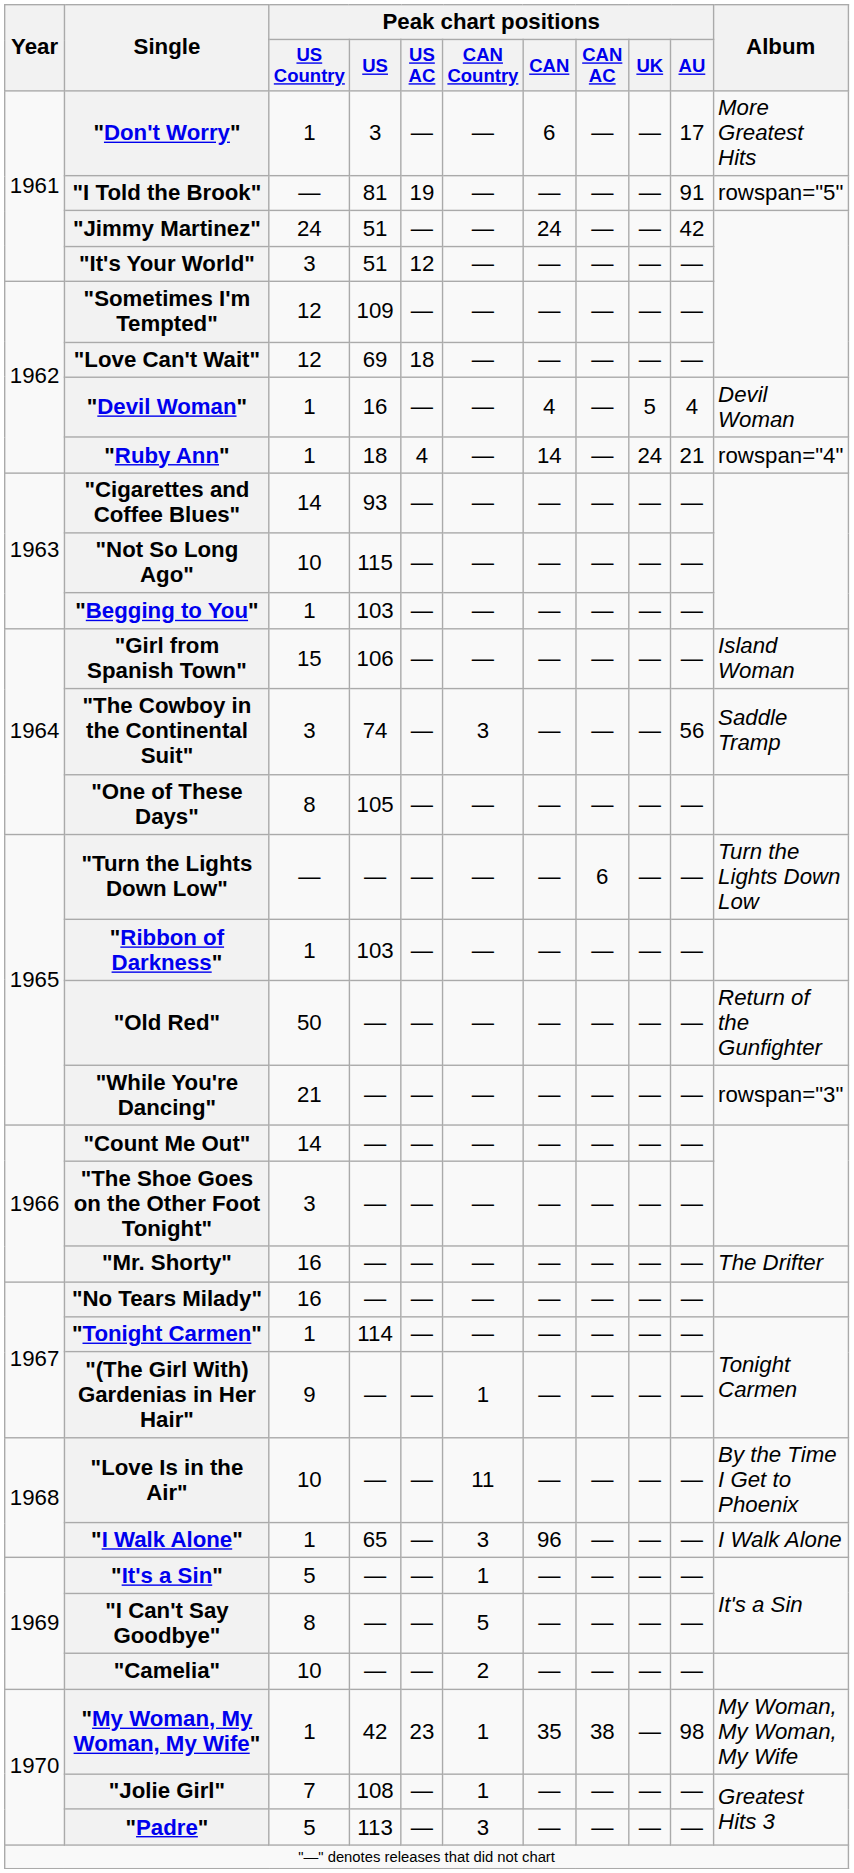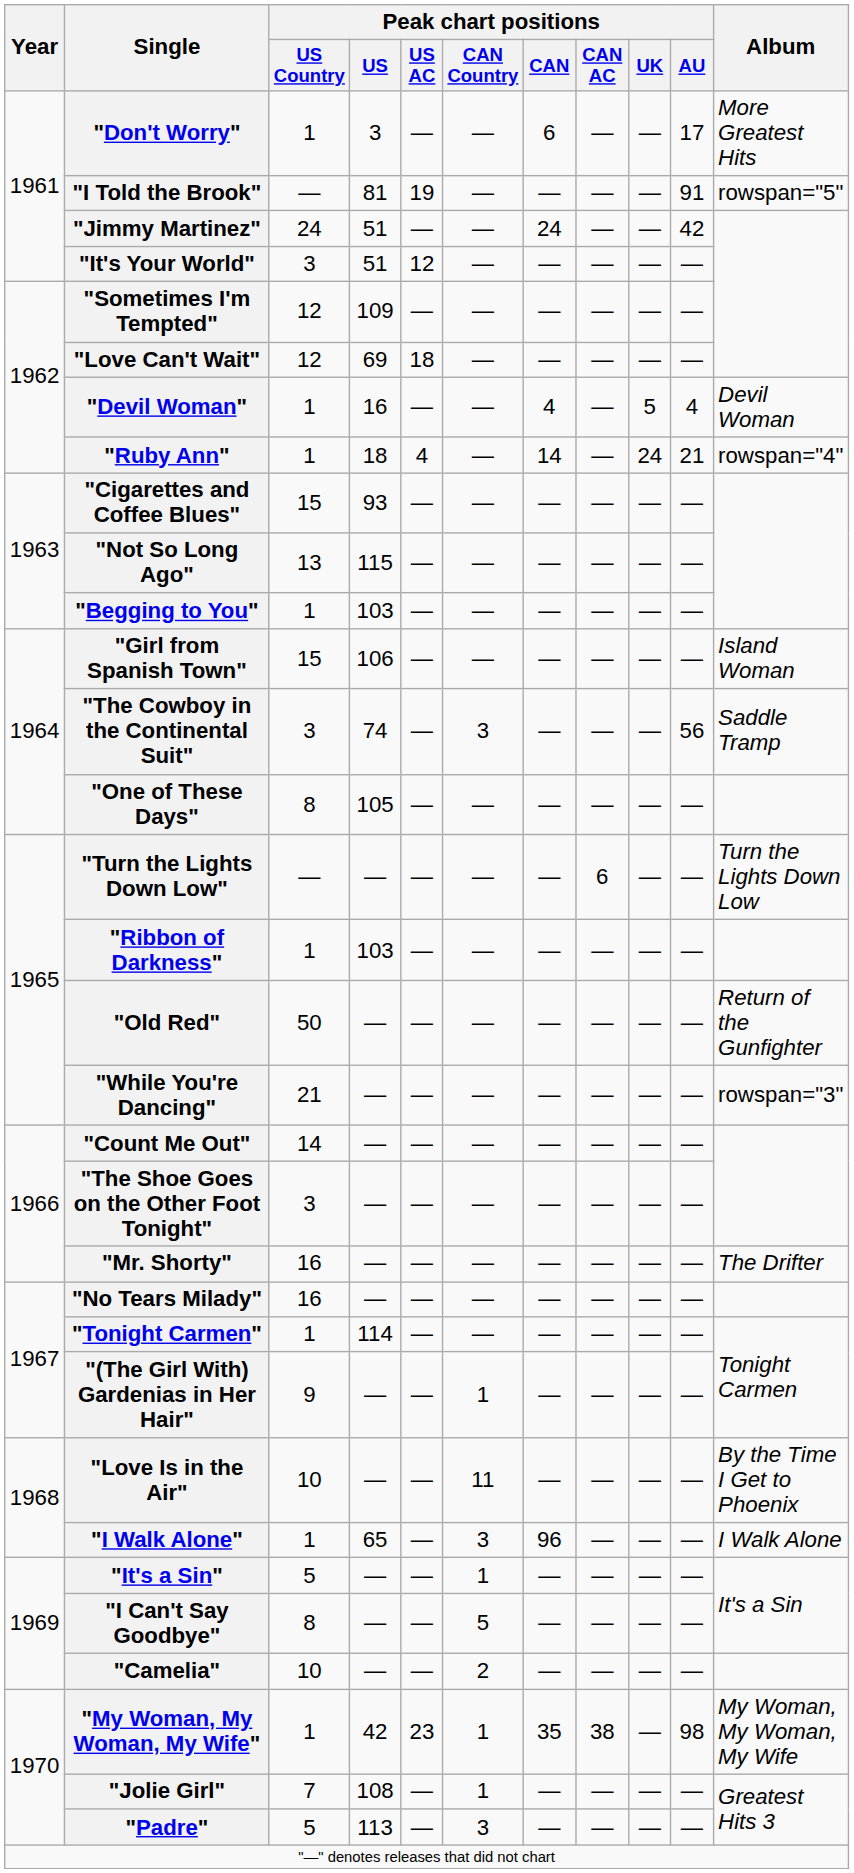(309, 502) 14 -> (309, 502) 15
(309, 562) 10 -> (309, 562) 13
